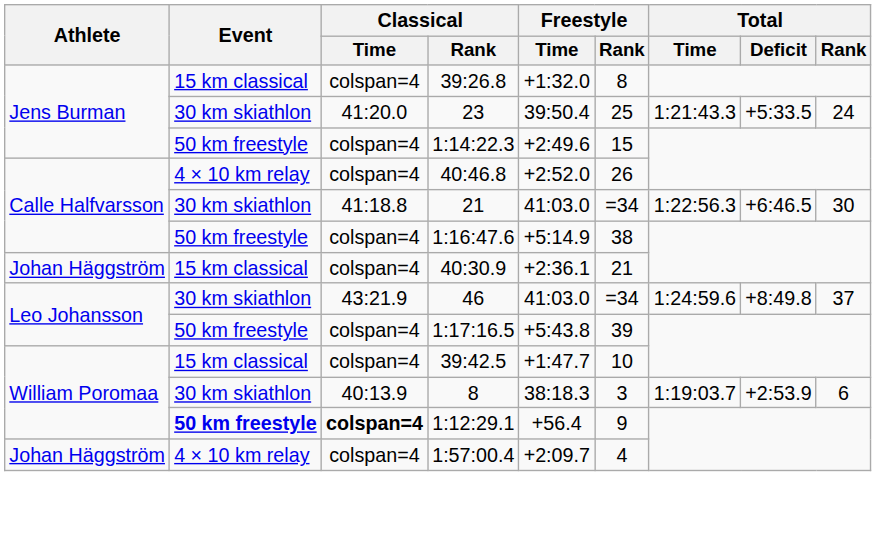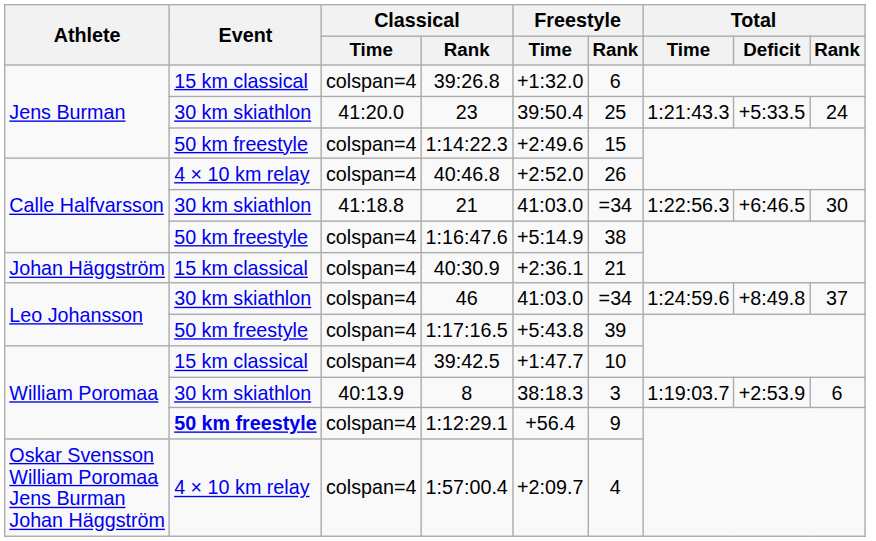(622, 81) 8 -> (615, 81) 6
(374, 299) 43:21.9 -> (371, 299) colspan=4
(374, 424) bold -> (371, 424) normal
(87, 455) Johan Häggström -> (87, 488) Oskar Svensson William Poromaa Jens Burman Johan Häggström
